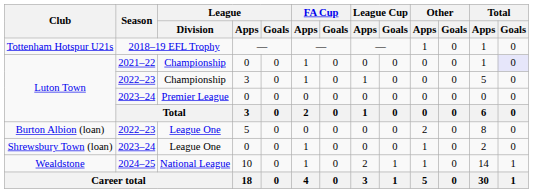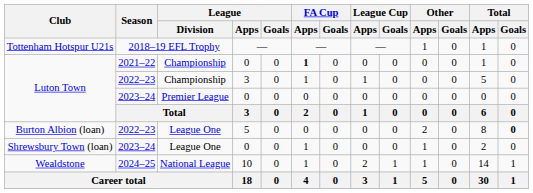(306, 63) normal -> (306, 63) bold
(513, 63) lavender background -> (513, 63) no background
(513, 130) normal -> (513, 130) bold
